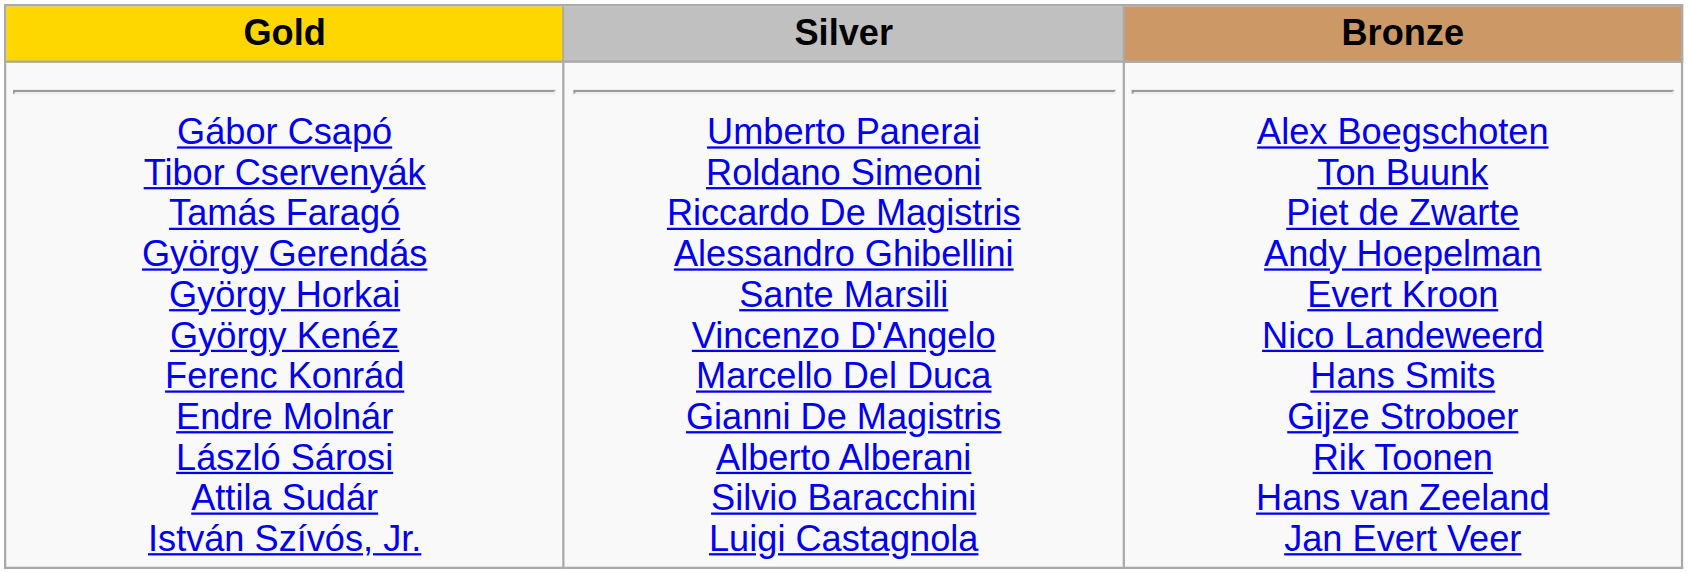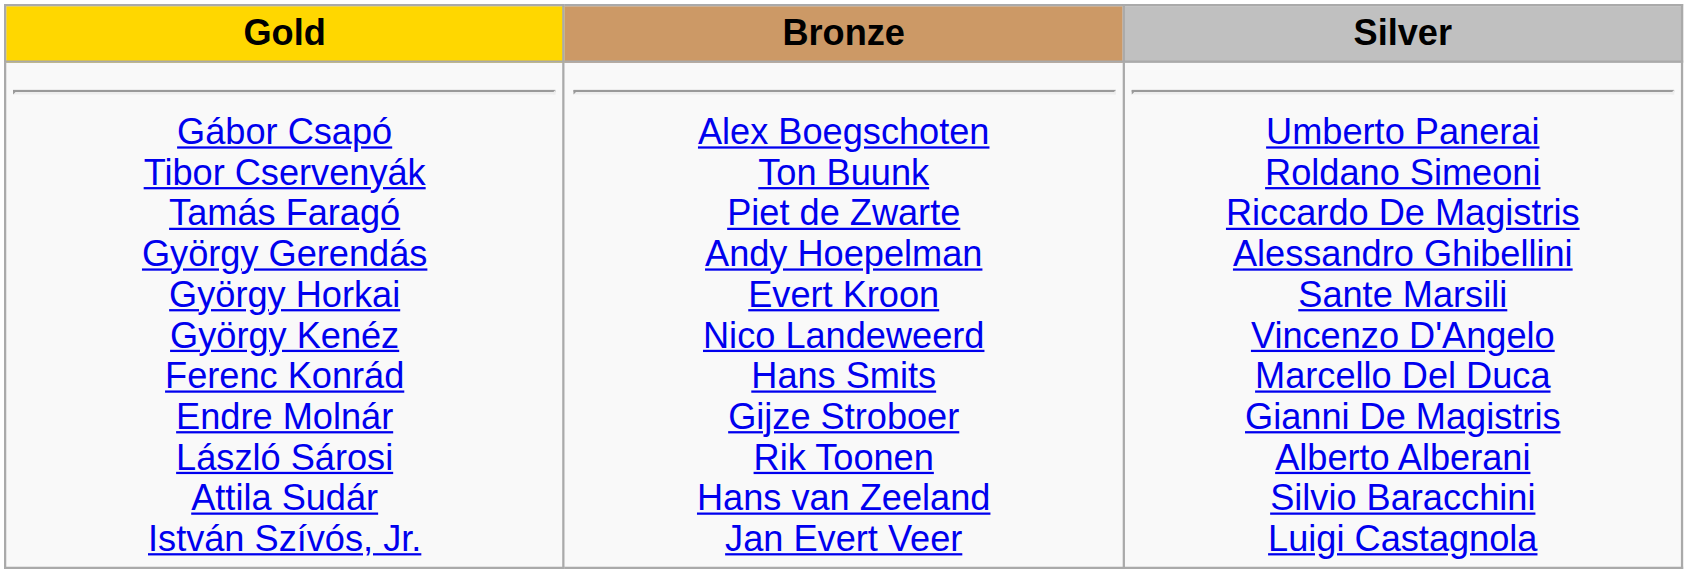columns swapped: (844, 33) <-> (1403, 33)
